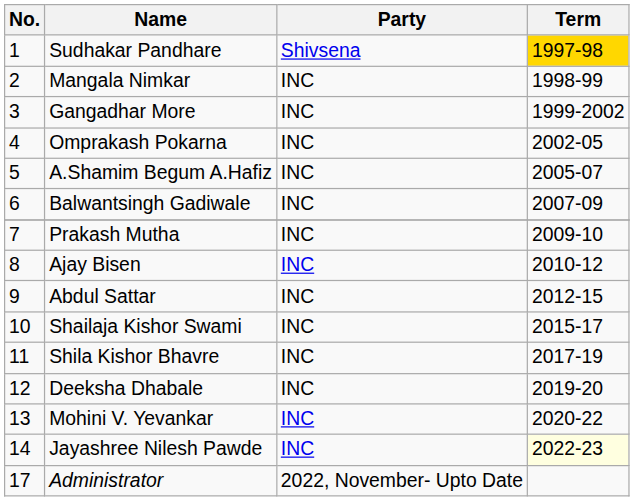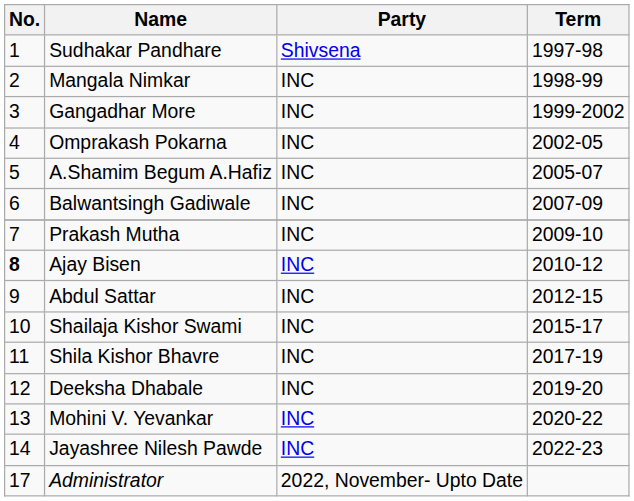(567, 50) gold background -> (567, 50) no background
(14, 265) normal -> (14, 265) bold
(567, 449) lightyellow background -> (567, 449) no background
